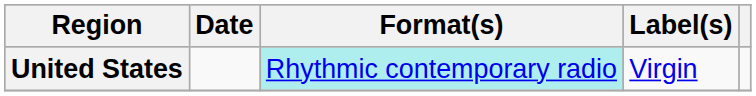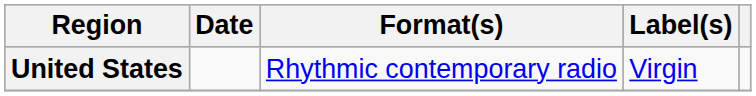(441, 68) paleturquoise background -> (441, 68) no background
